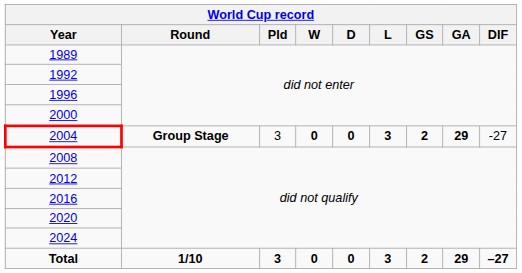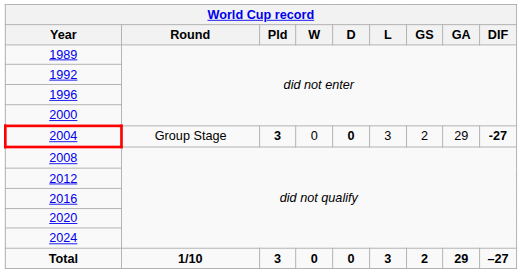(191, 137) bold -> (191, 137) normal
(278, 137) normal -> (278, 137) bold
(314, 137) bold -> (314, 137) normal
(388, 137) bold -> (388, 137) normal
(425, 137) bold -> (425, 137) normal
(461, 137) bold -> (461, 137) normal
(498, 137) normal -> (498, 137) bold
